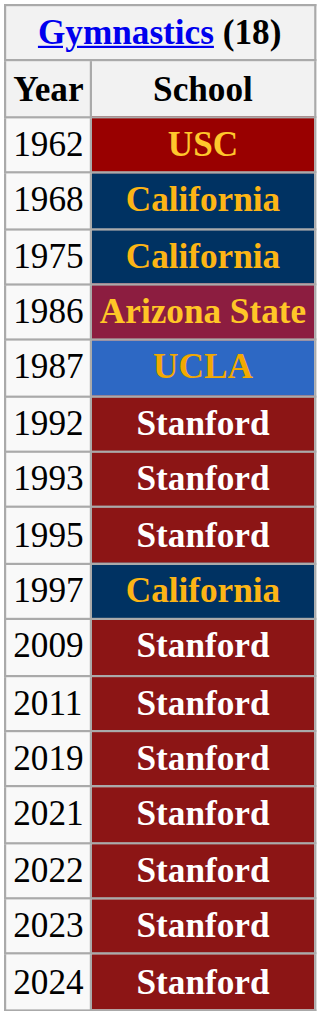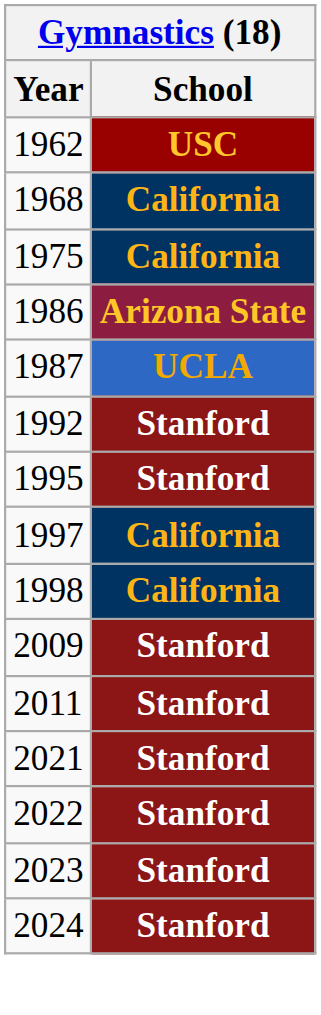- row: (48, 479)
+ row: (48, 590)
- row: (48, 758)
